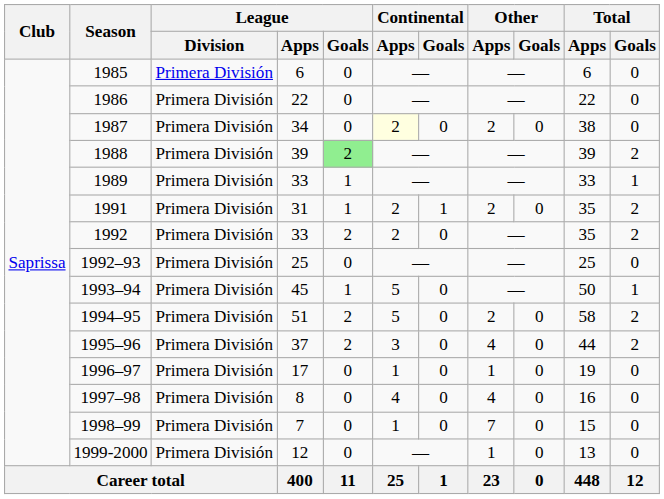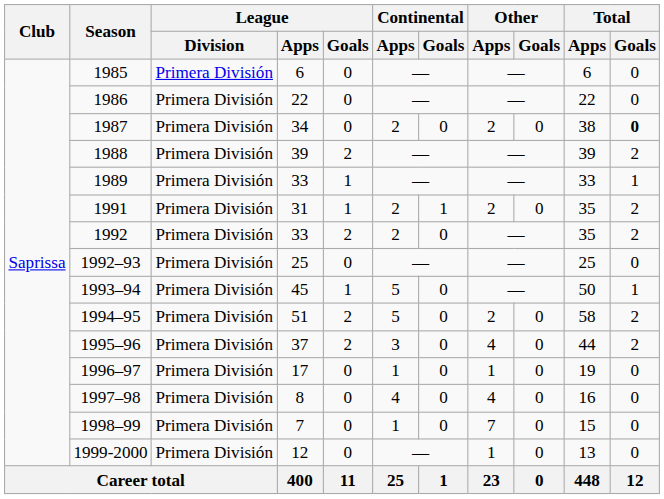(396, 126) lightyellow background -> (396, 126) no background
(635, 126) normal -> (635, 126) bold
(348, 153) lightgreen background -> (348, 153) no background
